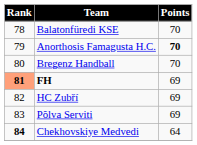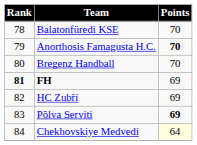(19, 81) lightsalmon background -> (19, 81) no background
(175, 115) normal -> (175, 115) bold
(19, 132) bold -> (19, 132) normal
(175, 132) no background -> (175, 132) lightyellow background
